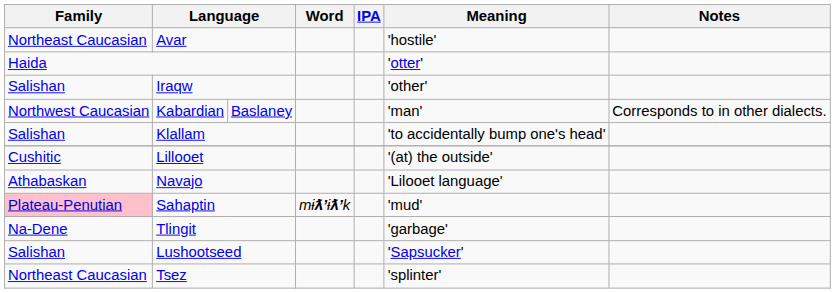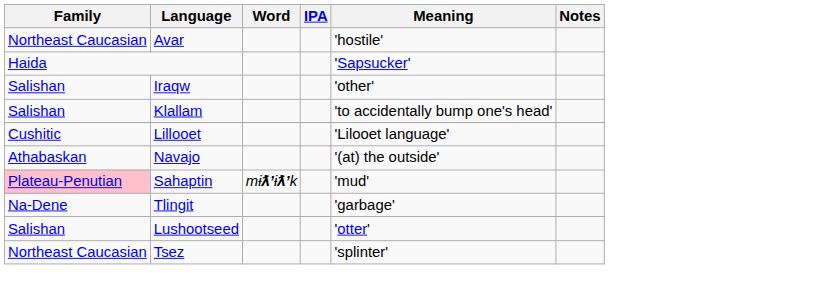(405, 63) 'otter' -> (372, 63) 'Sapsucker'
- row: (190, 110)
(440, 157) '(at) the outside' -> (392, 134) 'Lilooet language'
(445, 181) 'Lilooet language' -> (387, 157) '(at) the outside'
(426, 252) 'Sapsucker' -> (352, 228) 'otter'
